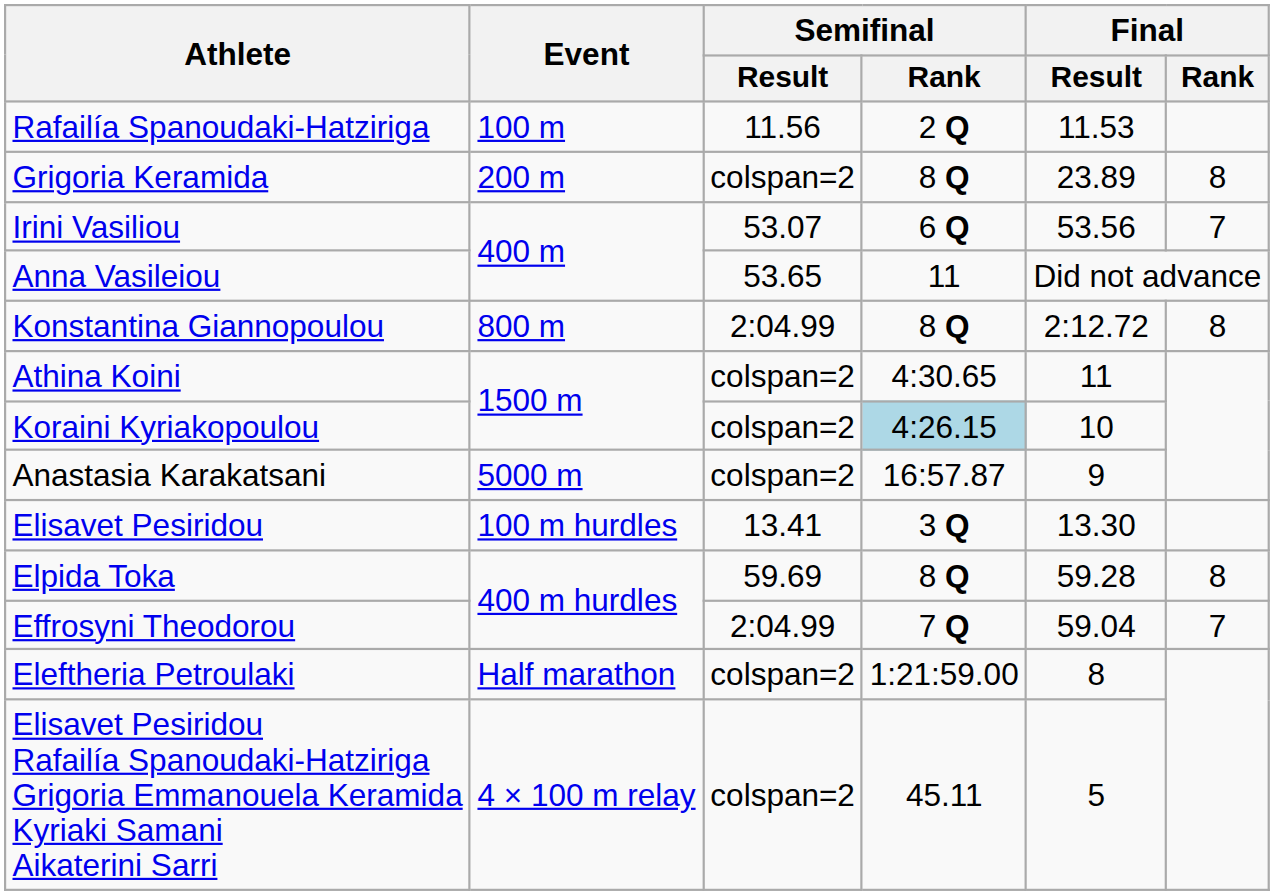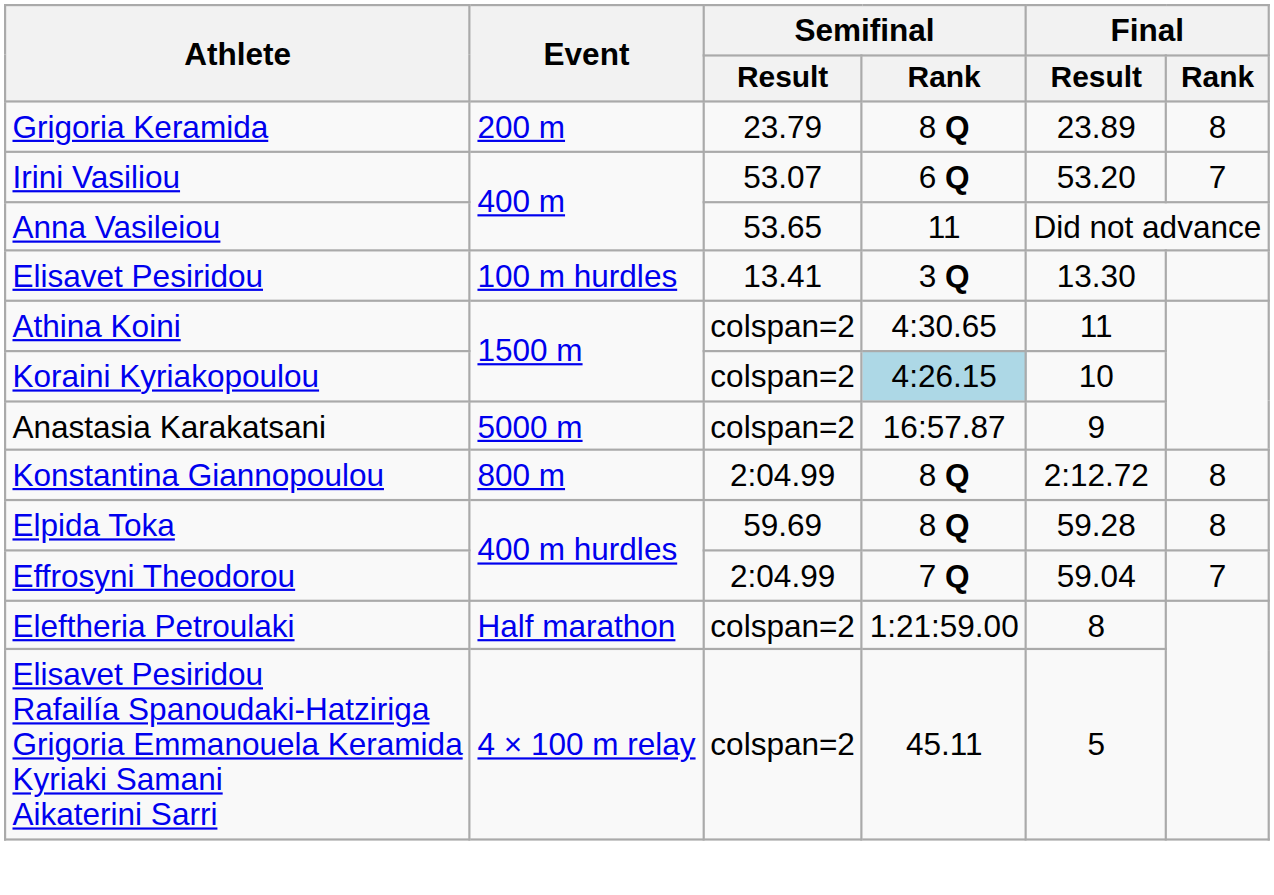- row: (221, 127)
(783, 177) colspan=2 -> (783, 127) 23.79
(1096, 227) 53.56 -> (1096, 177) 53.20
rows swapped: (198, 327) <-> (138, 526)
